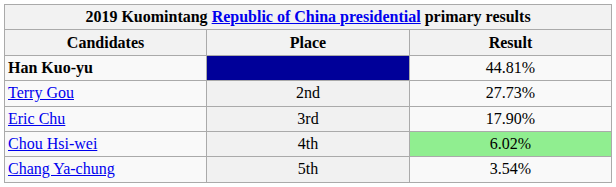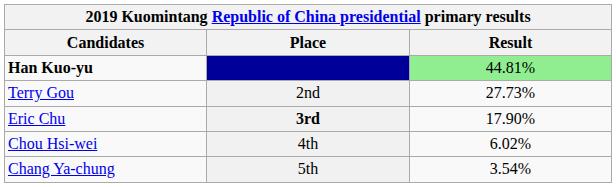(510, 67) no background -> (510, 67) lightgreen background
(308, 118) normal -> (308, 118) bold
(510, 144) lightgreen background -> (510, 144) no background
